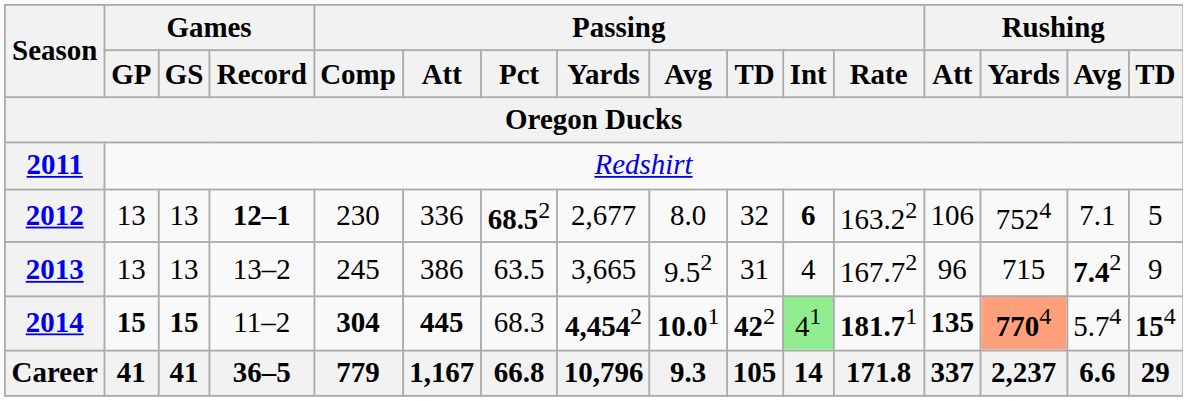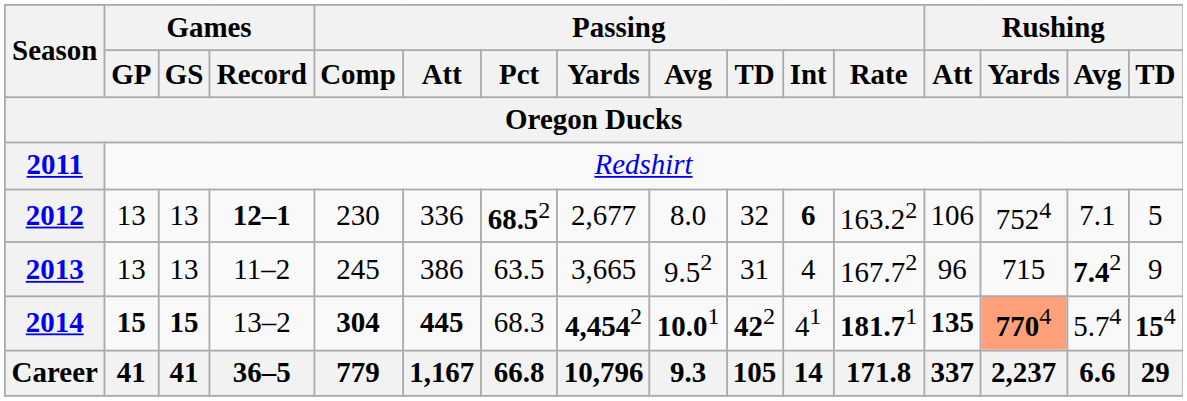(262, 268) 13–2 -> (262, 268) 11–2
(262, 322) 11–2 -> (262, 322) 13–2
(808, 322) lightgreen background -> (808, 322) no background
